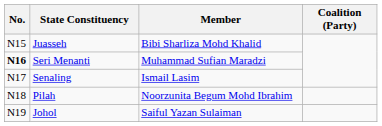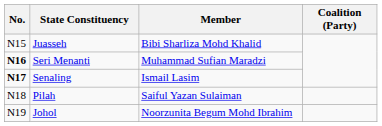(16, 78) normal -> (16, 78) bold
(217, 95) Noorzunita Begum Mohd Ibrahim -> (191, 95) Saiful Yazan Sulaiman
(191, 113) Saiful Yazan Sulaiman -> (217, 113) Noorzunita Begum Mohd Ibrahim
